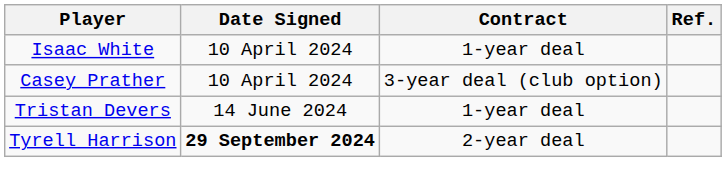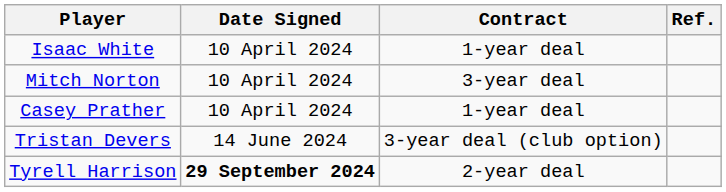+ row: (93, 80)
(523, 80) 3-year deal (club option) -> (523, 111) 1-year deal
(523, 111) 1-year deal -> (523, 141) 3-year deal (club option)
